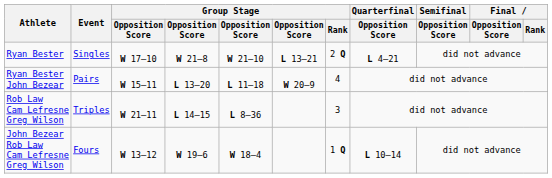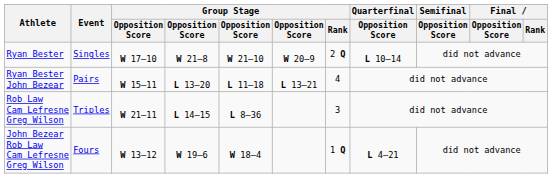(299, 59) L 13–21 -> (299, 59) W 20–9
(383, 59) L 4–21 -> (383, 59) L 10–14
(299, 84) W 20–9 -> (299, 84) L 13–21
(383, 155) L 10–14 -> (383, 155) L 4–21
